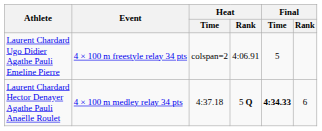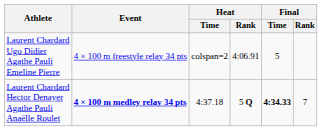(128, 103) normal -> (130, 103) bold
(305, 103) 6 -> (305, 103) 7
